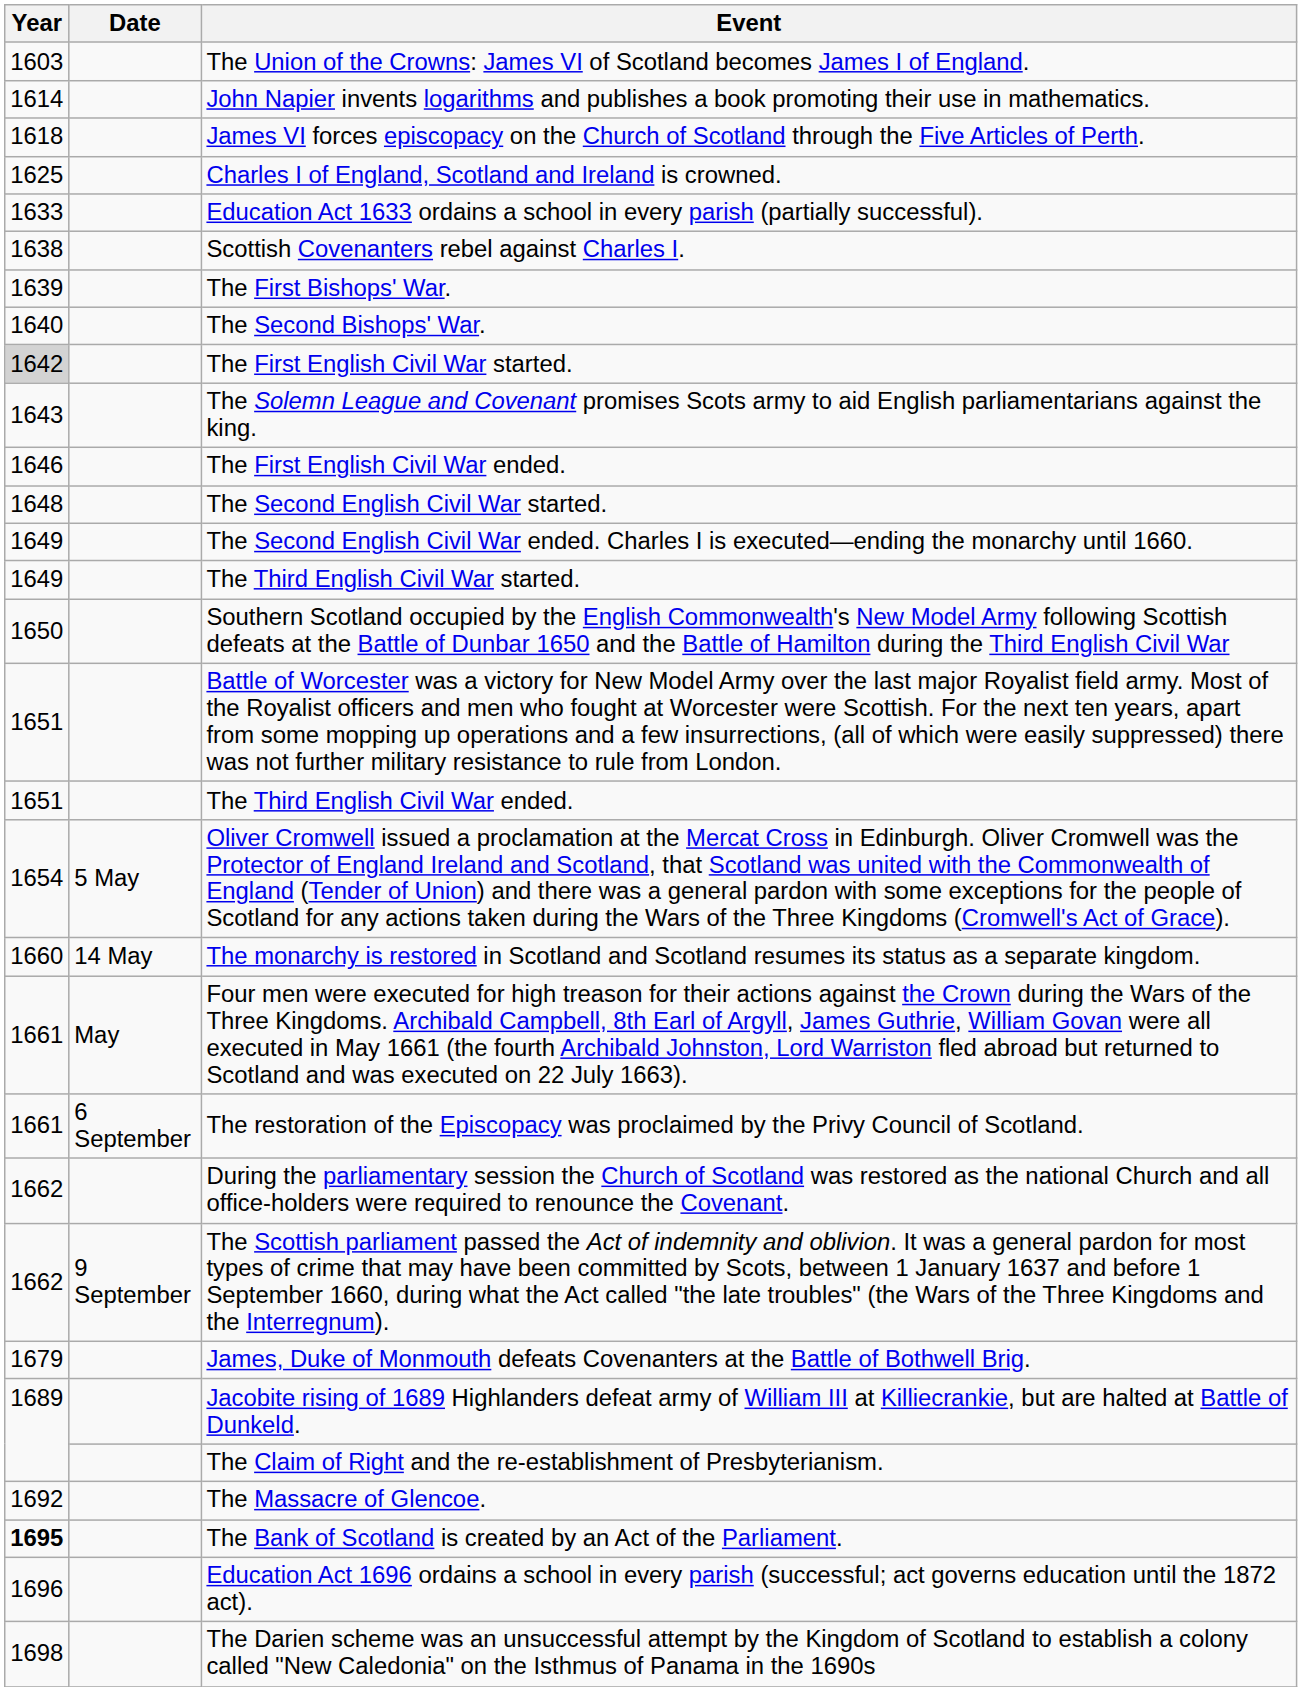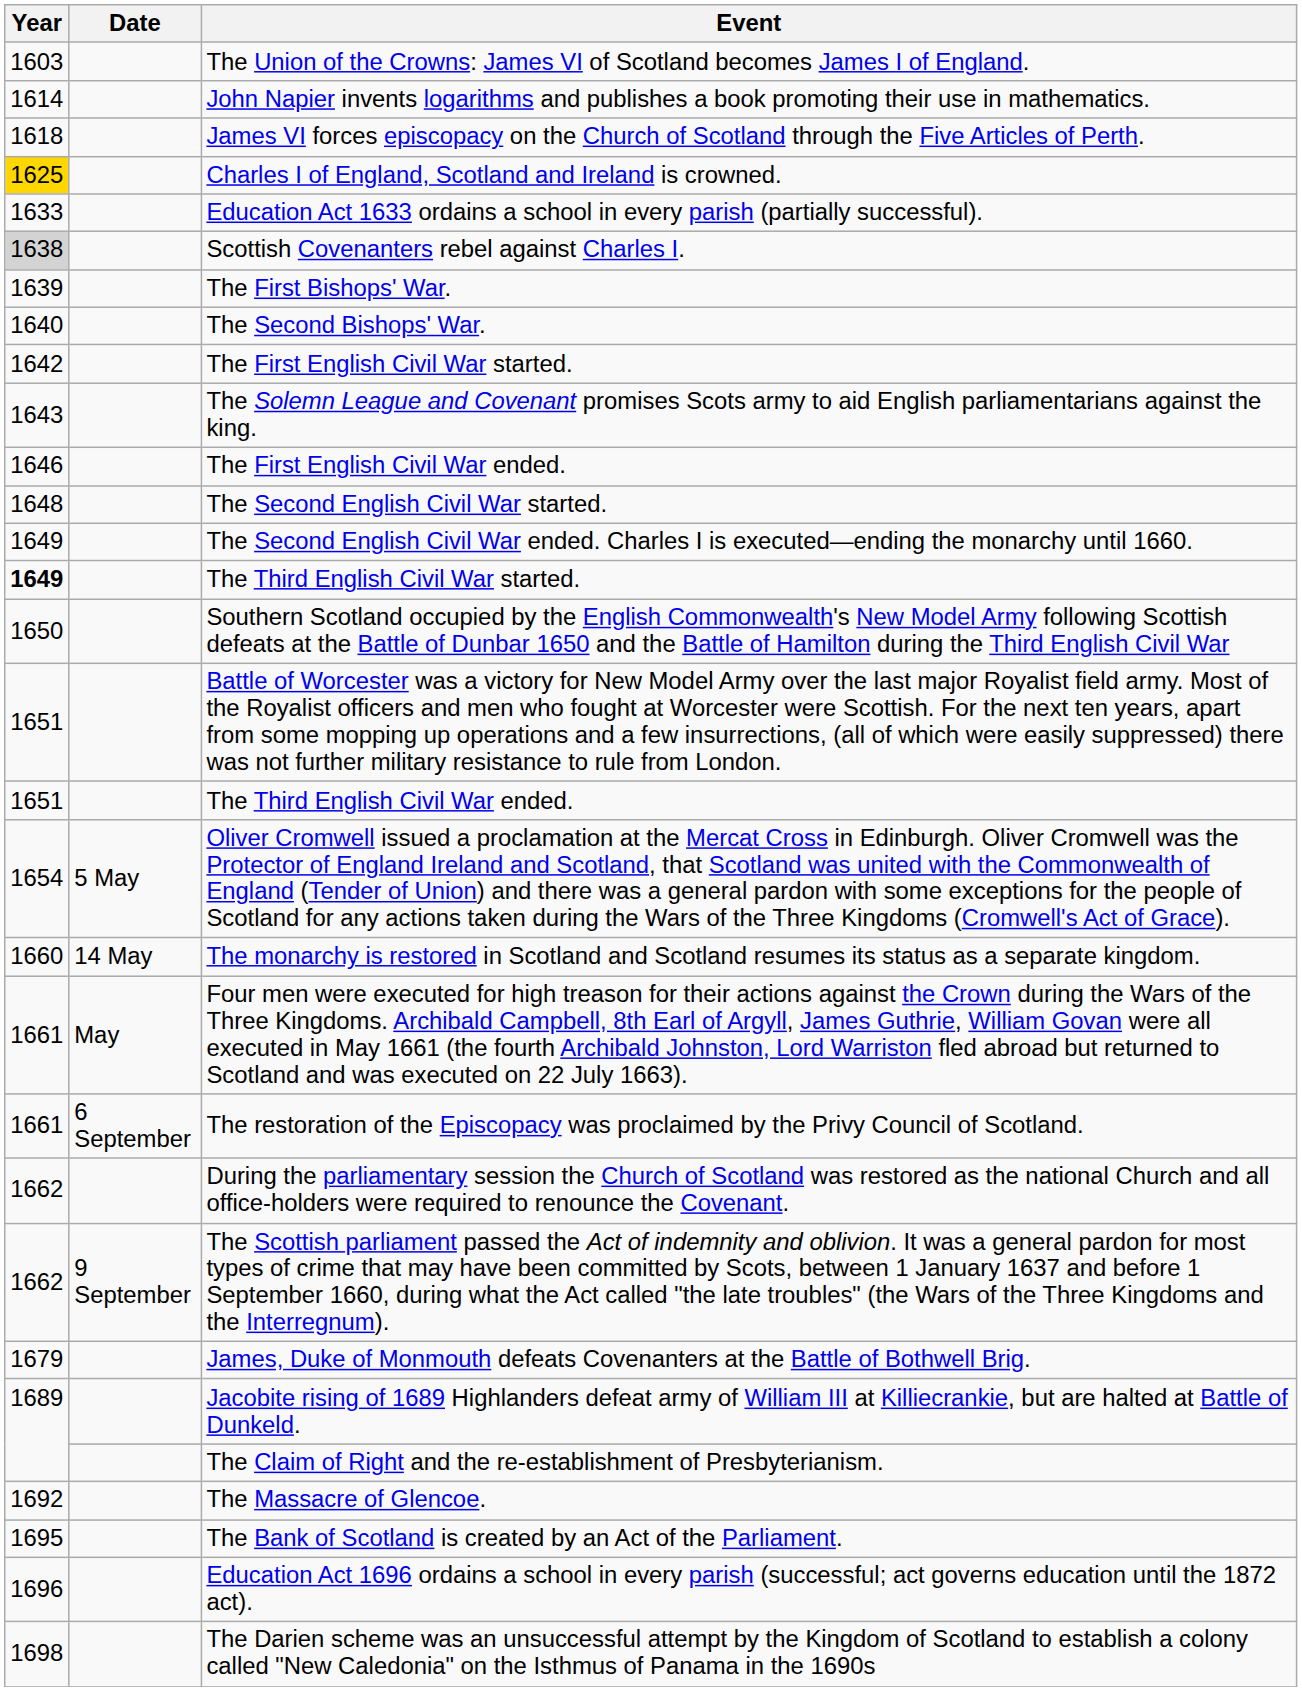(37, 174) no background -> (37, 174) gold background
(37, 250) no background -> (37, 250) lightgrey background
(37, 363) lightgrey background -> (37, 363) no background
(37, 579) normal -> (37, 579) bold
(37, 1537) bold -> (37, 1537) normal
